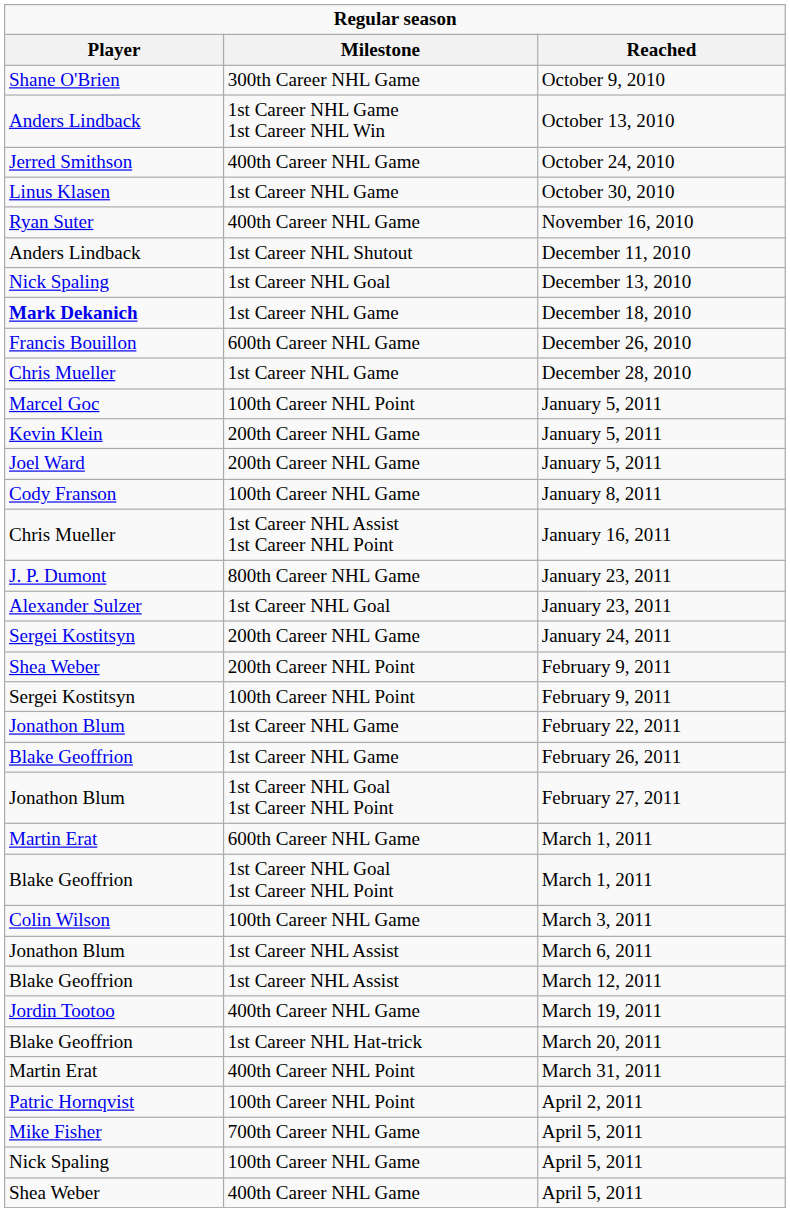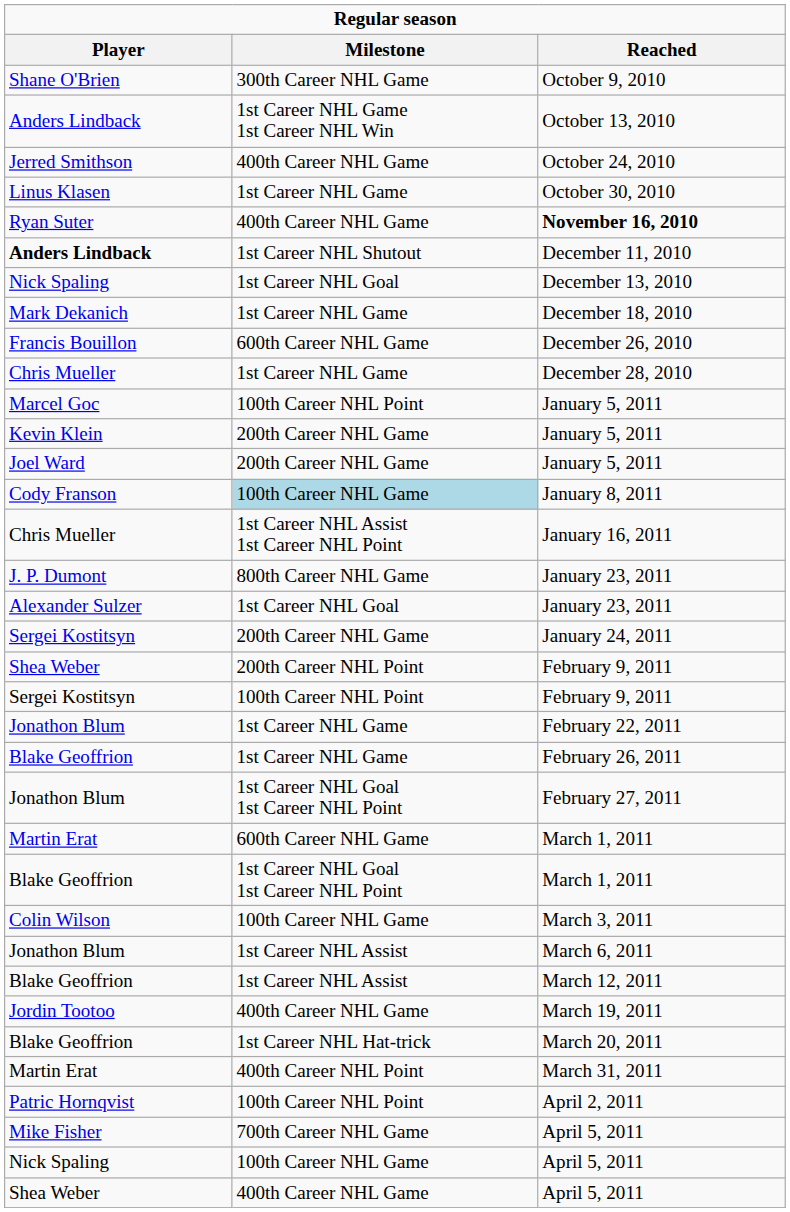(618, 222) normal -> (620, 222) bold
(75, 252) normal -> (80, 252) bold
(73, 312) bold -> (68, 312) normal
(324, 493) no background -> (333, 493) lightblue background
